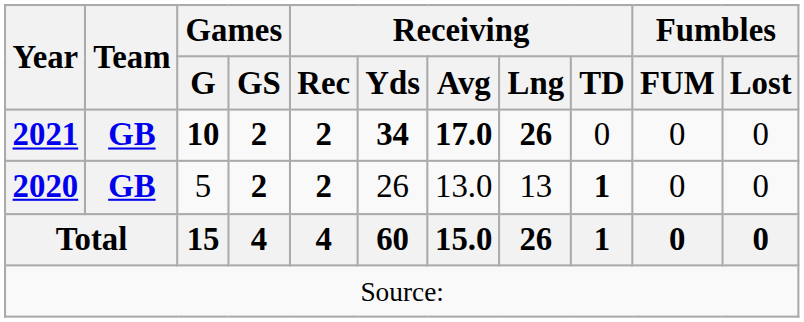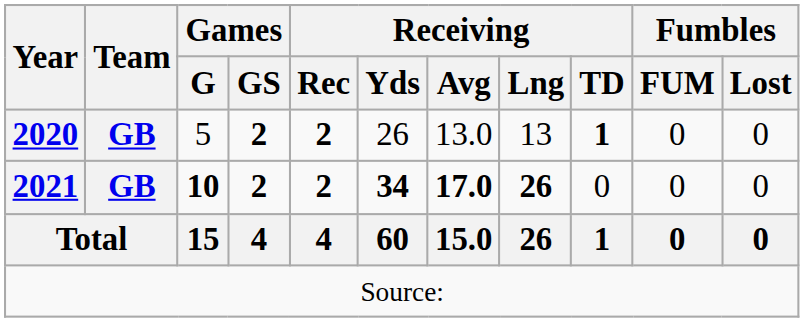rows swapped: (45, 186) <-> (45, 134)
